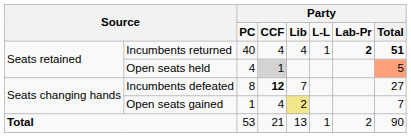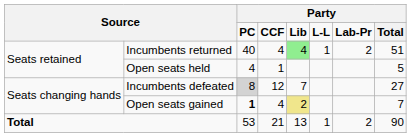(304, 50) no background -> (304, 50) lightgreen background
(369, 50) bold -> (369, 50) normal
(397, 50) bold -> (397, 50) normal
(281, 68) lightgrey background -> (281, 68) no background
(401, 68) lightsalmon background -> (401, 68) no background
(252, 86) no background -> (252, 86) lightgrey background
(278, 86) bold -> (278, 86) normal
(252, 104) normal -> (252, 104) bold
